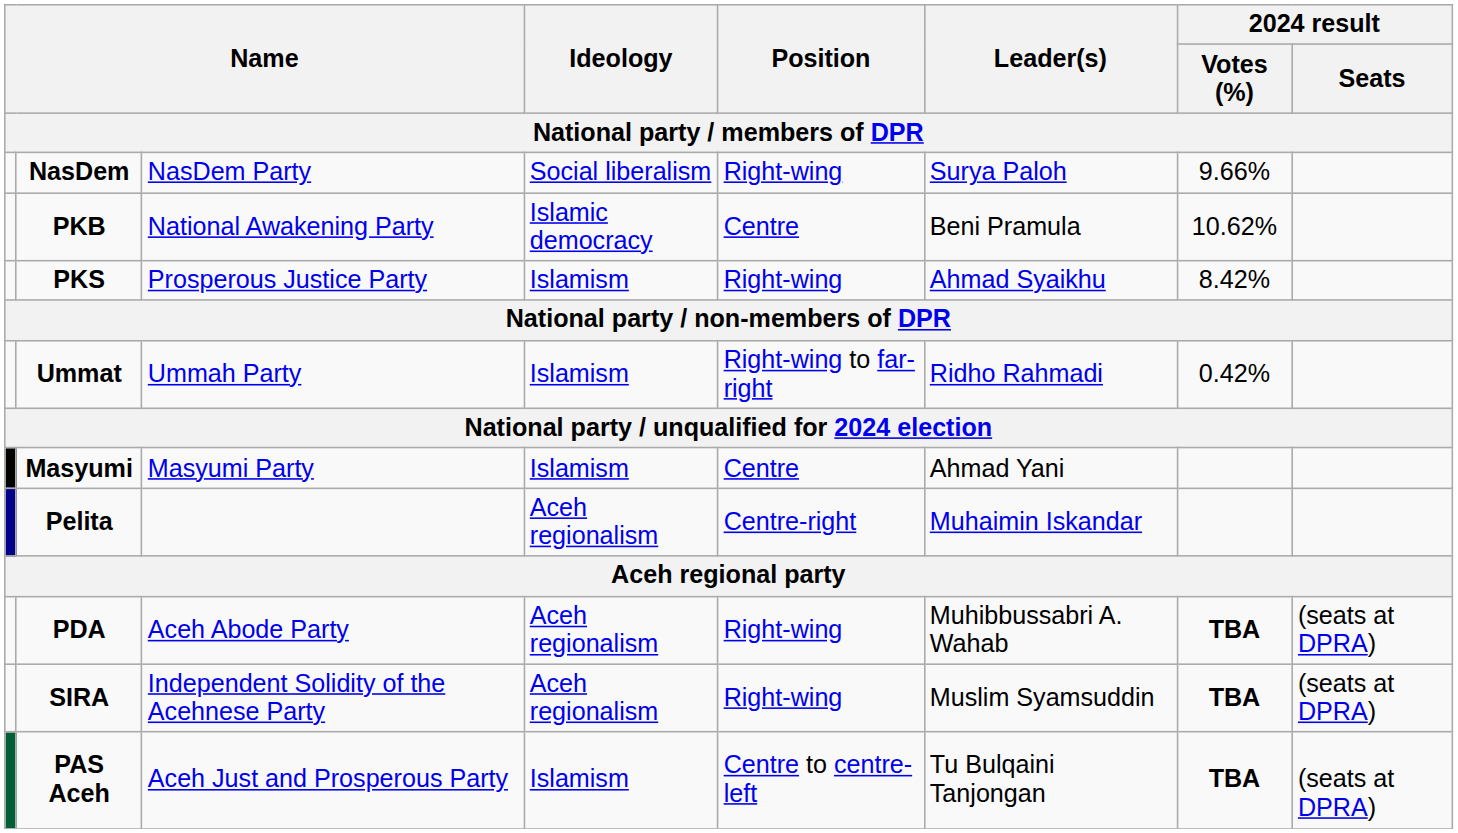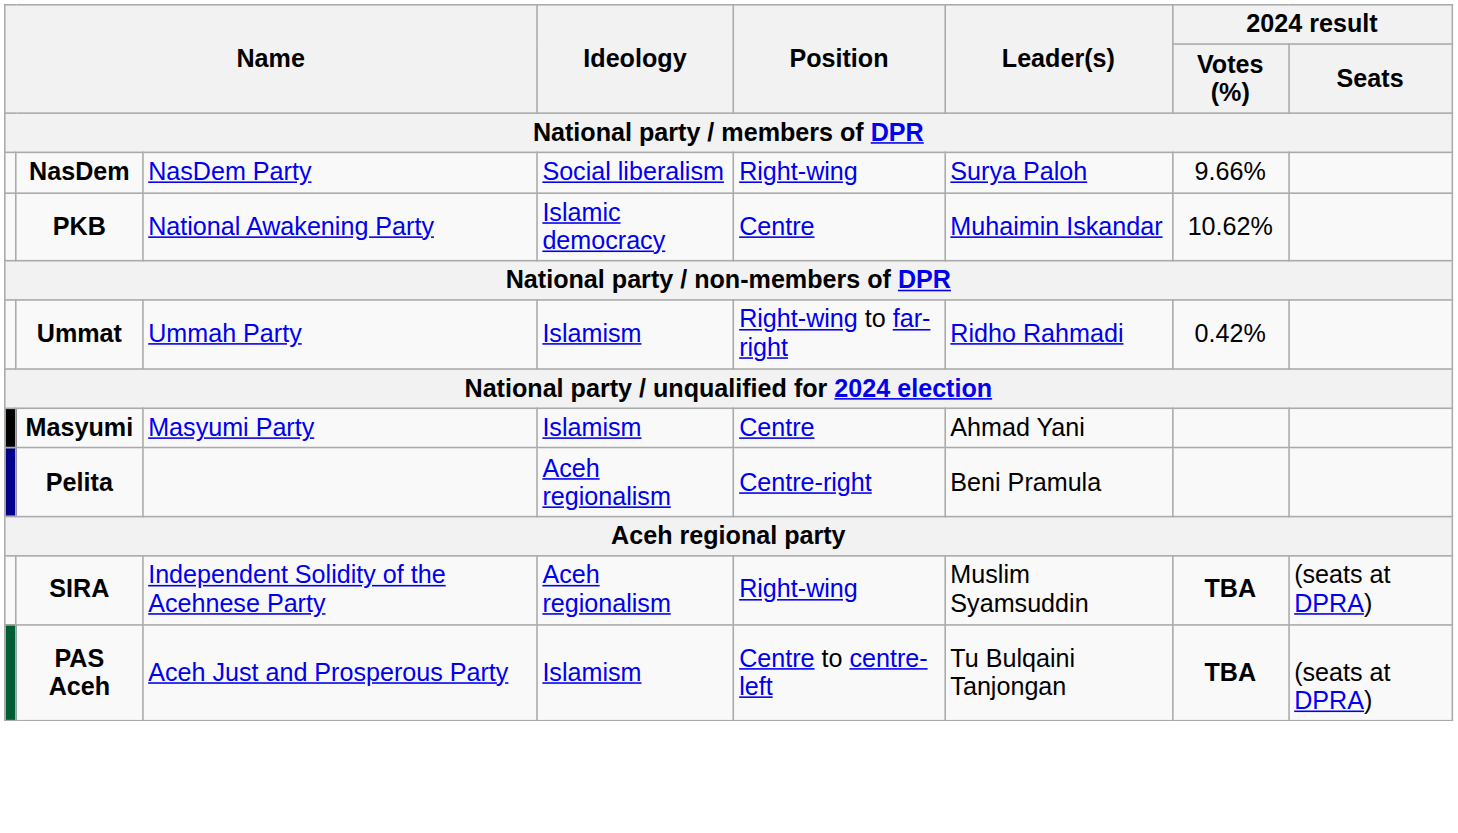(1005, 226) Beni Pramula -> (1056, 226) Muhaimin Iskandar
- row: (79, 280)
(1036, 521) Muhaimin Iskandar -> (1026, 481) Beni Pramula
- row: (79, 629)
